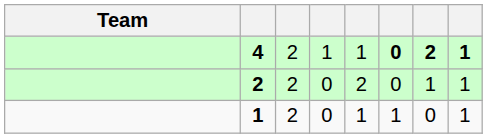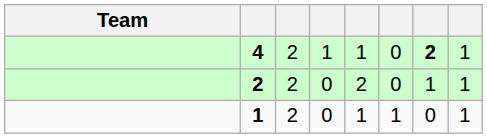(396, 52) bold -> (396, 52) normal
(465, 52) bold -> (465, 52) normal
